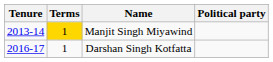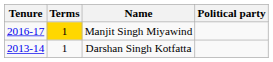(26, 31) 2013-14 -> (26, 31) 2016-17
(26, 48) 2016-17 -> (26, 48) 2013-14
